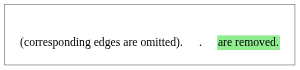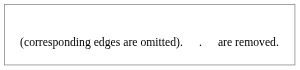(248, 42) lightgreen background -> (248, 42) no background
